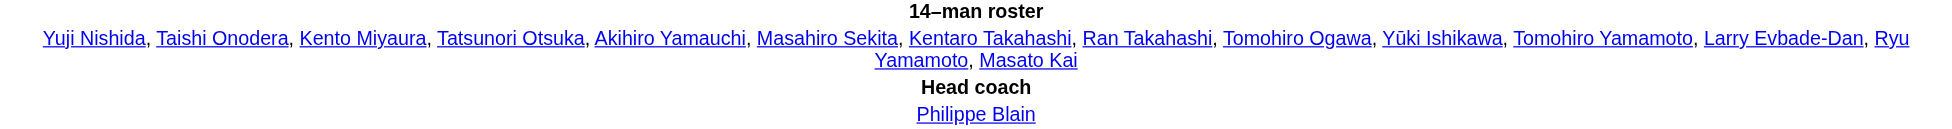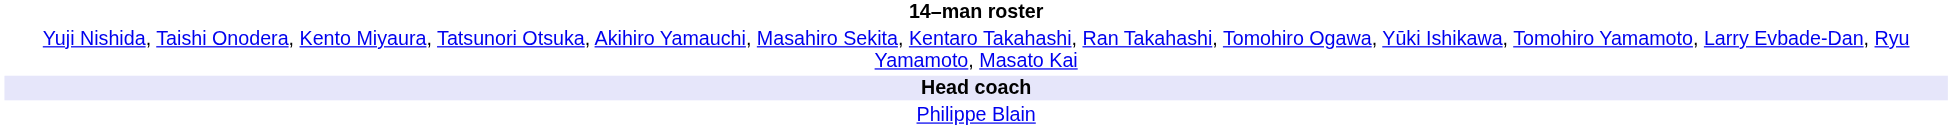(976, 87) no background -> (976, 87) lavender background
